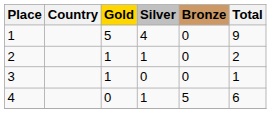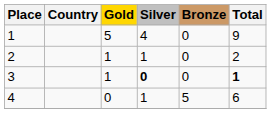(144, 77) normal -> (144, 77) bold
(236, 77) normal -> (236, 77) bold
